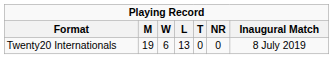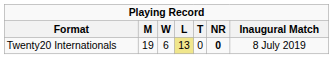(184, 45) no background -> (184, 45) khaki background
(218, 45) normal -> (218, 45) bold
